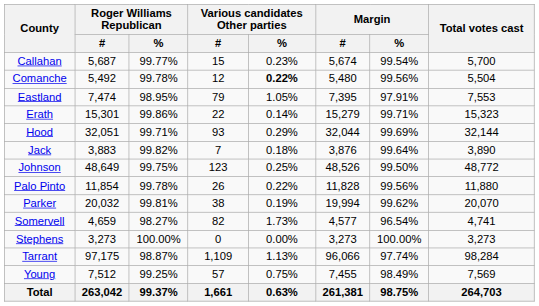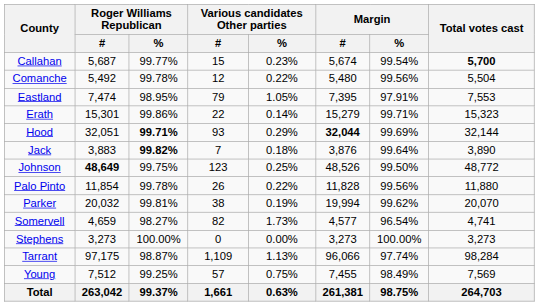(482, 61) normal -> (482, 61) bold
(282, 79) bold -> (282, 79) normal
(159, 132) normal -> (159, 132) bold
(343, 132) normal -> (343, 132) bold
(159, 150) normal -> (159, 150) bold
(102, 168) normal -> (102, 168) bold
